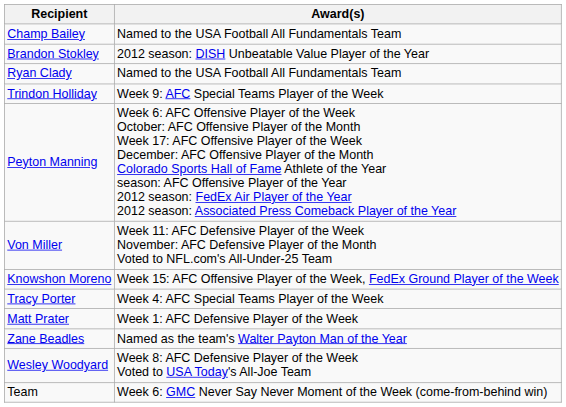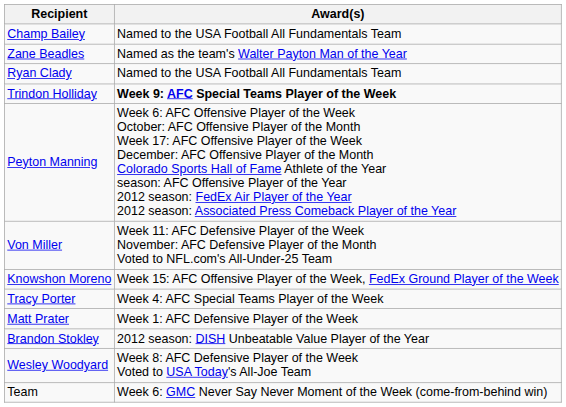rows swapped: (46, 338) <-> (53, 53)
(250, 93) normal -> (257, 93) bold
